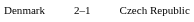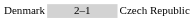(82, 11) no background -> (82, 11) lightgrey background
